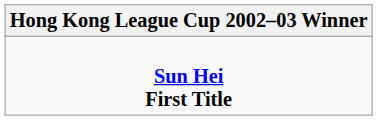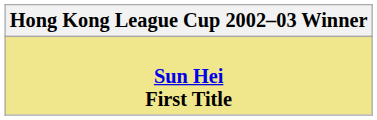(189, 87) no background -> (189, 87) khaki background
